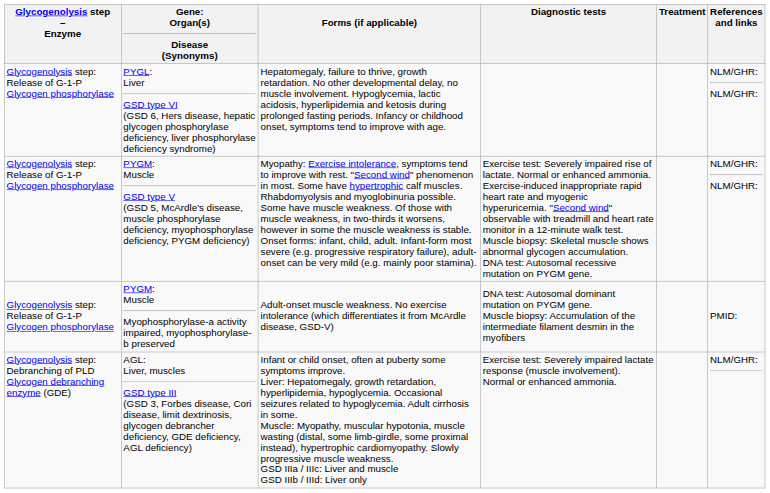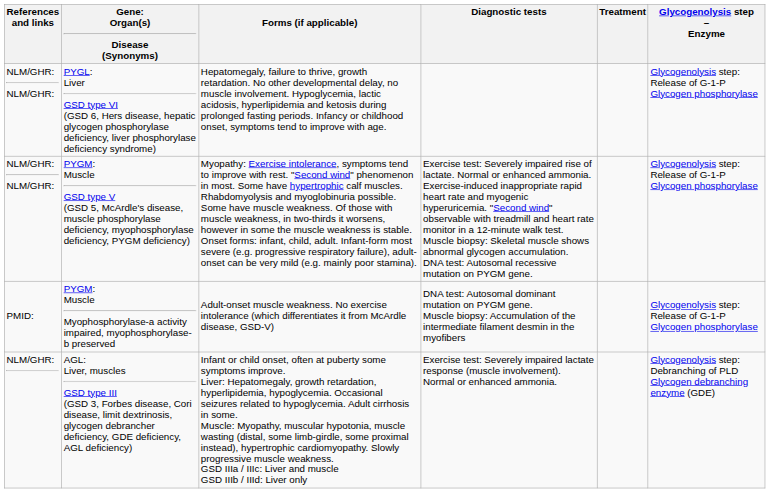columns swapped: (63, 23) <-> (736, 17)
